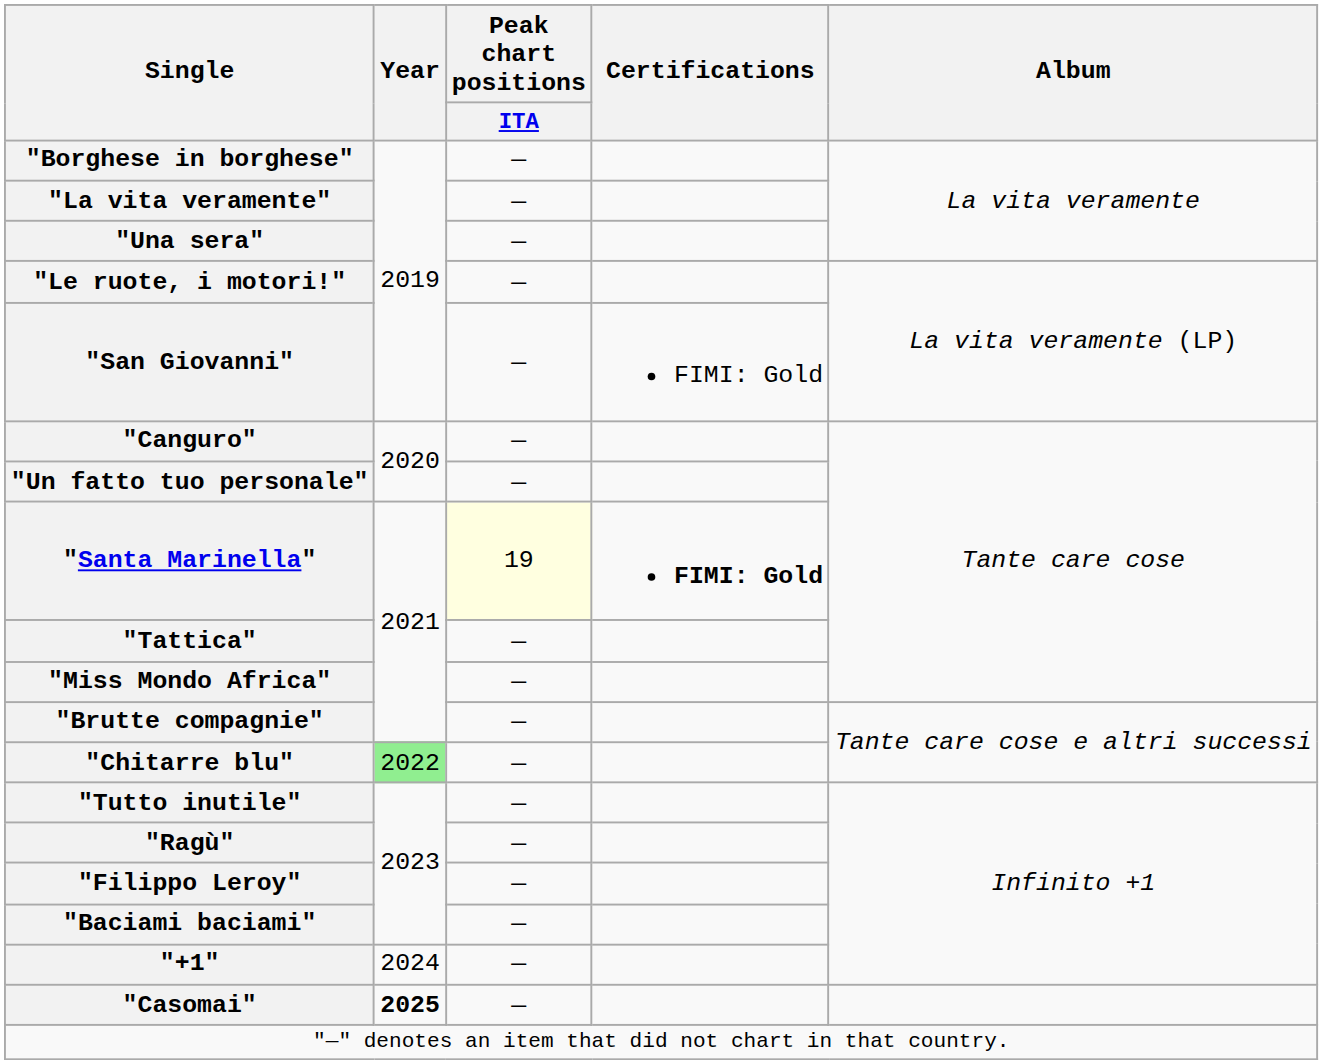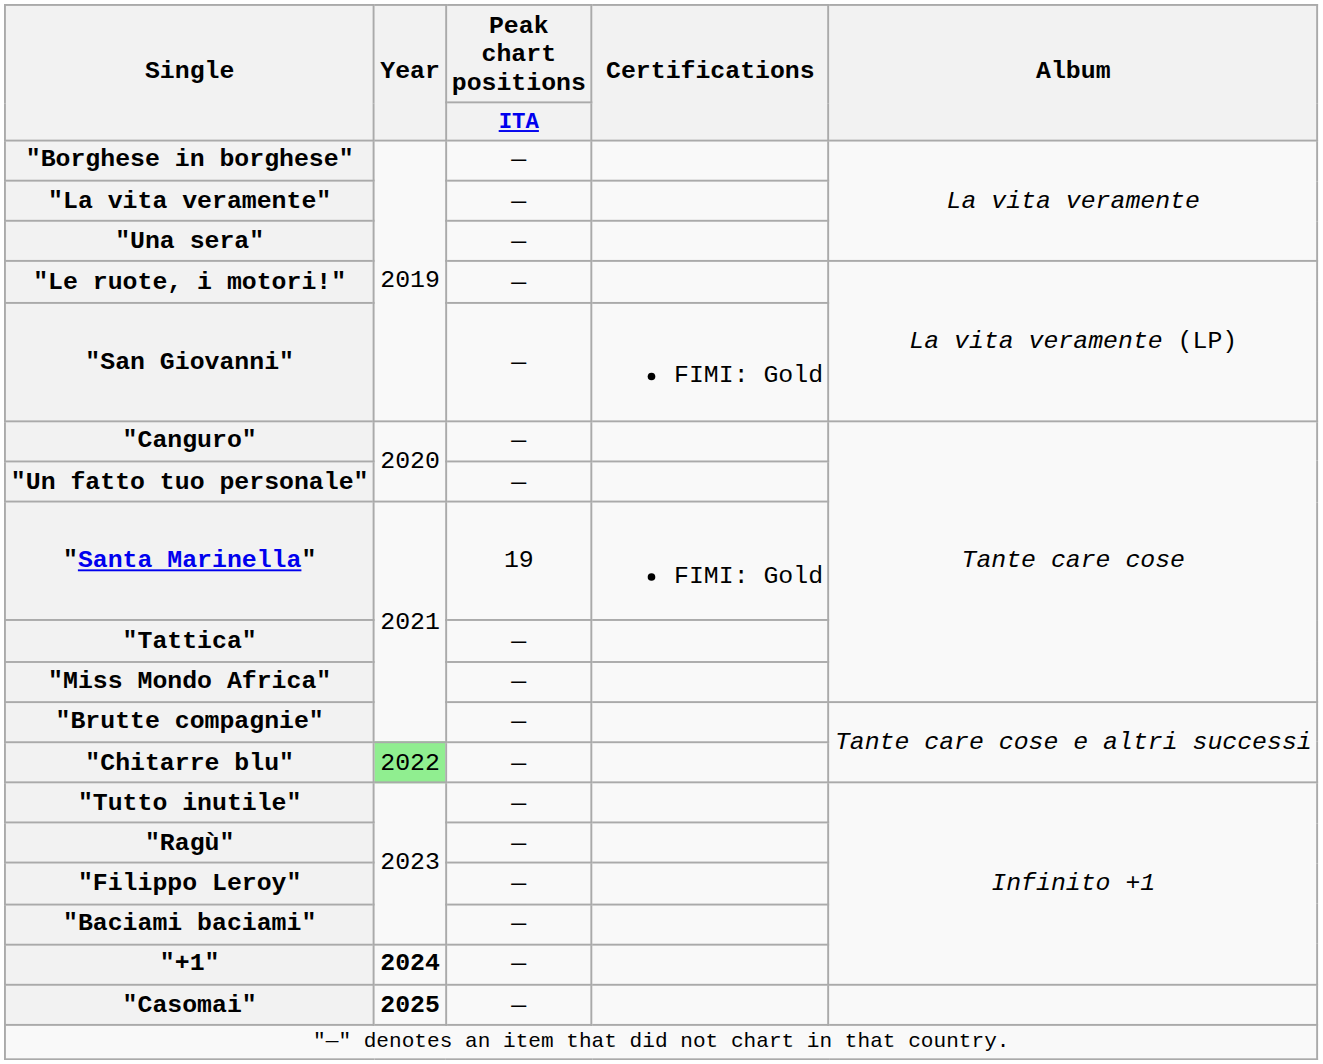(519, 561) lightyellow background -> (519, 561) no background
(710, 576) bold -> (710, 576) normal
(410, 965) normal -> (410, 965) bold
